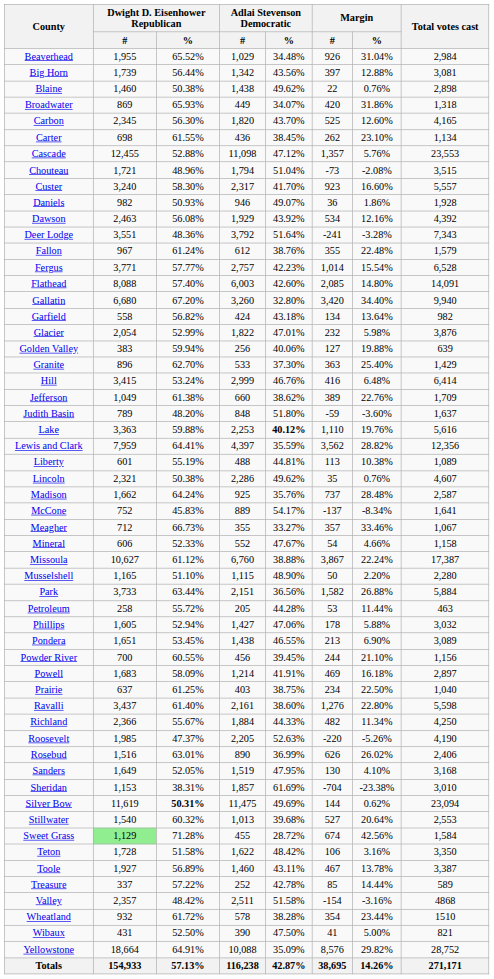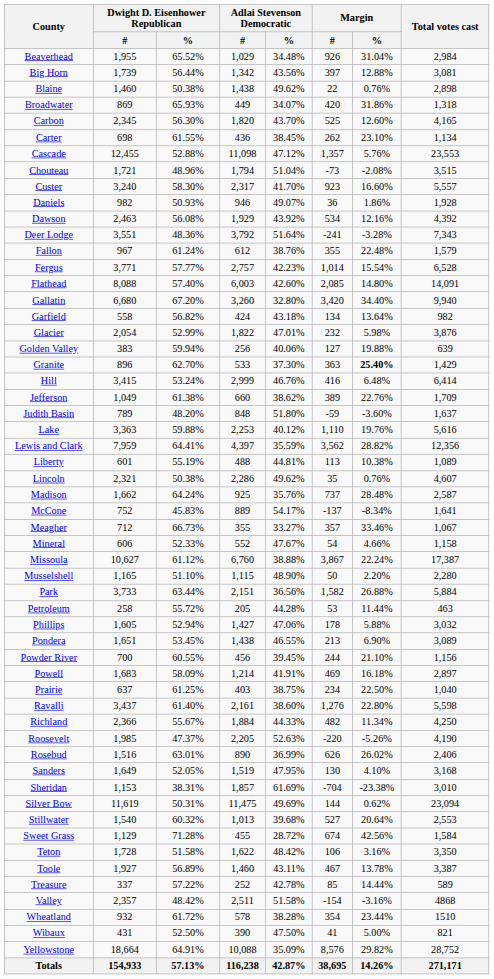(377, 365) normal -> (377, 365) bold
(289, 430) bold -> (289, 430) normal
(188, 803) bold -> (188, 803) normal
(125, 836) lightgreen background -> (125, 836) no background
